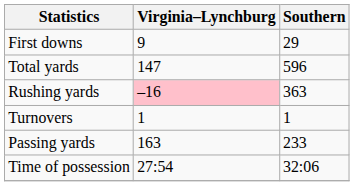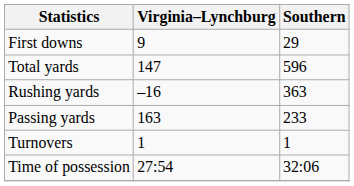(149, 92) pink background -> (149, 92) no background
rows swapped: (51, 142) <-> (40, 117)
